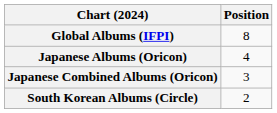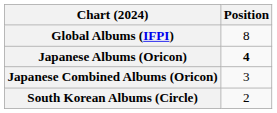(246, 56) normal -> (246, 56) bold
